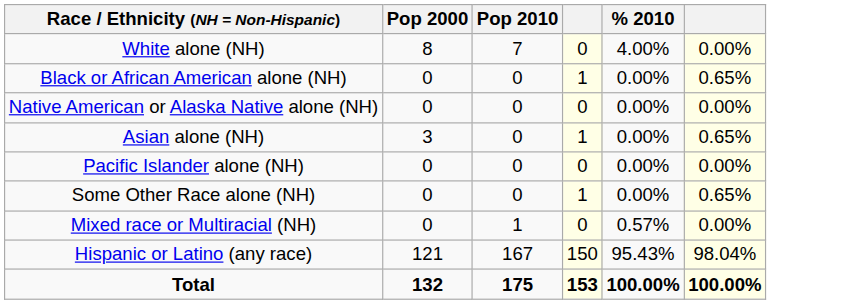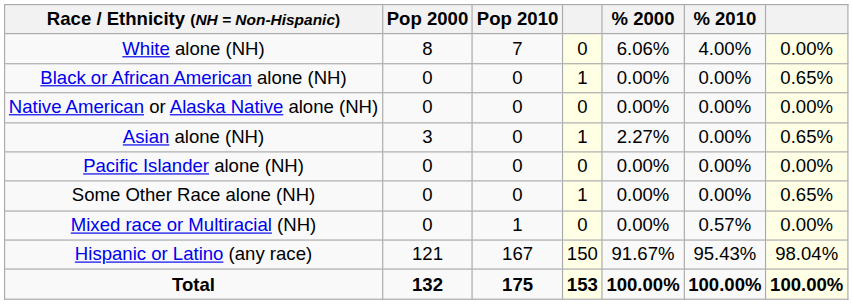+ column: (643, 19)
